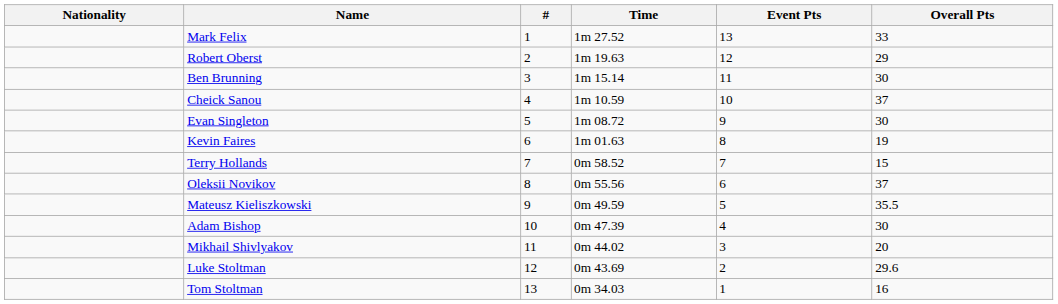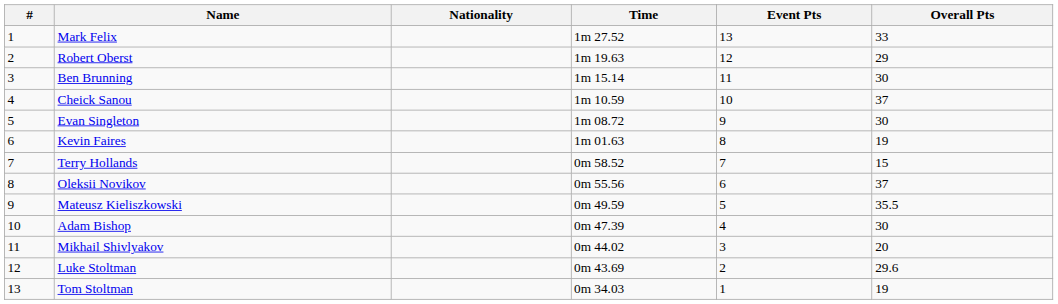columns swapped: (546, 15) <-> (94, 15)
(882, 289) 16 -> (882, 289) 19
